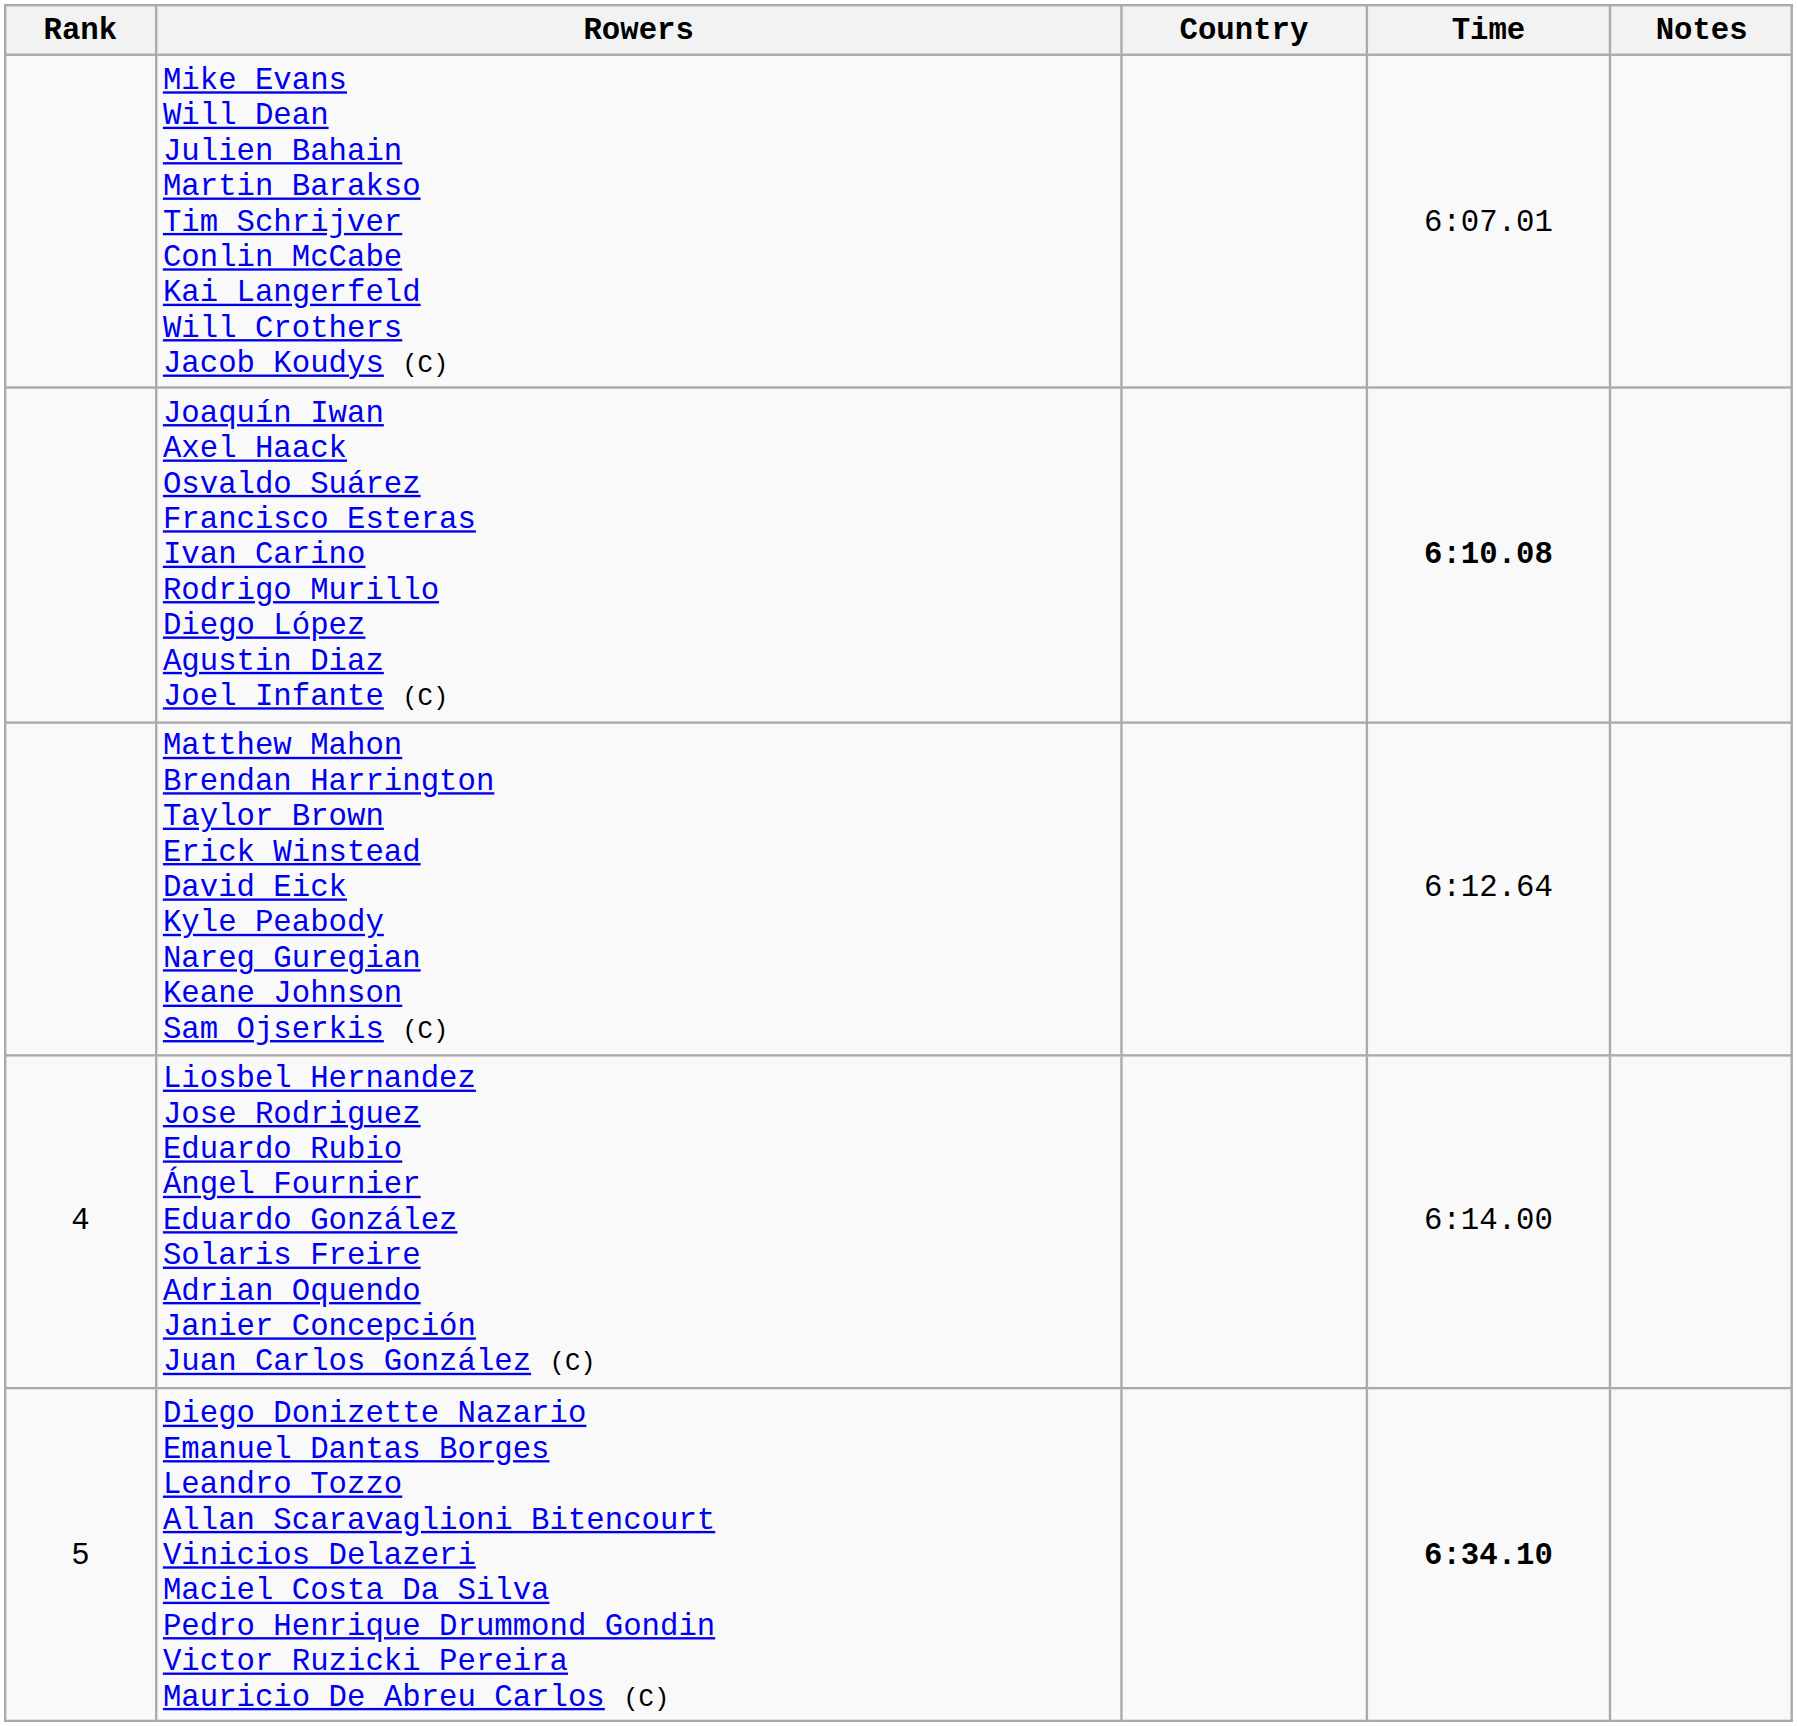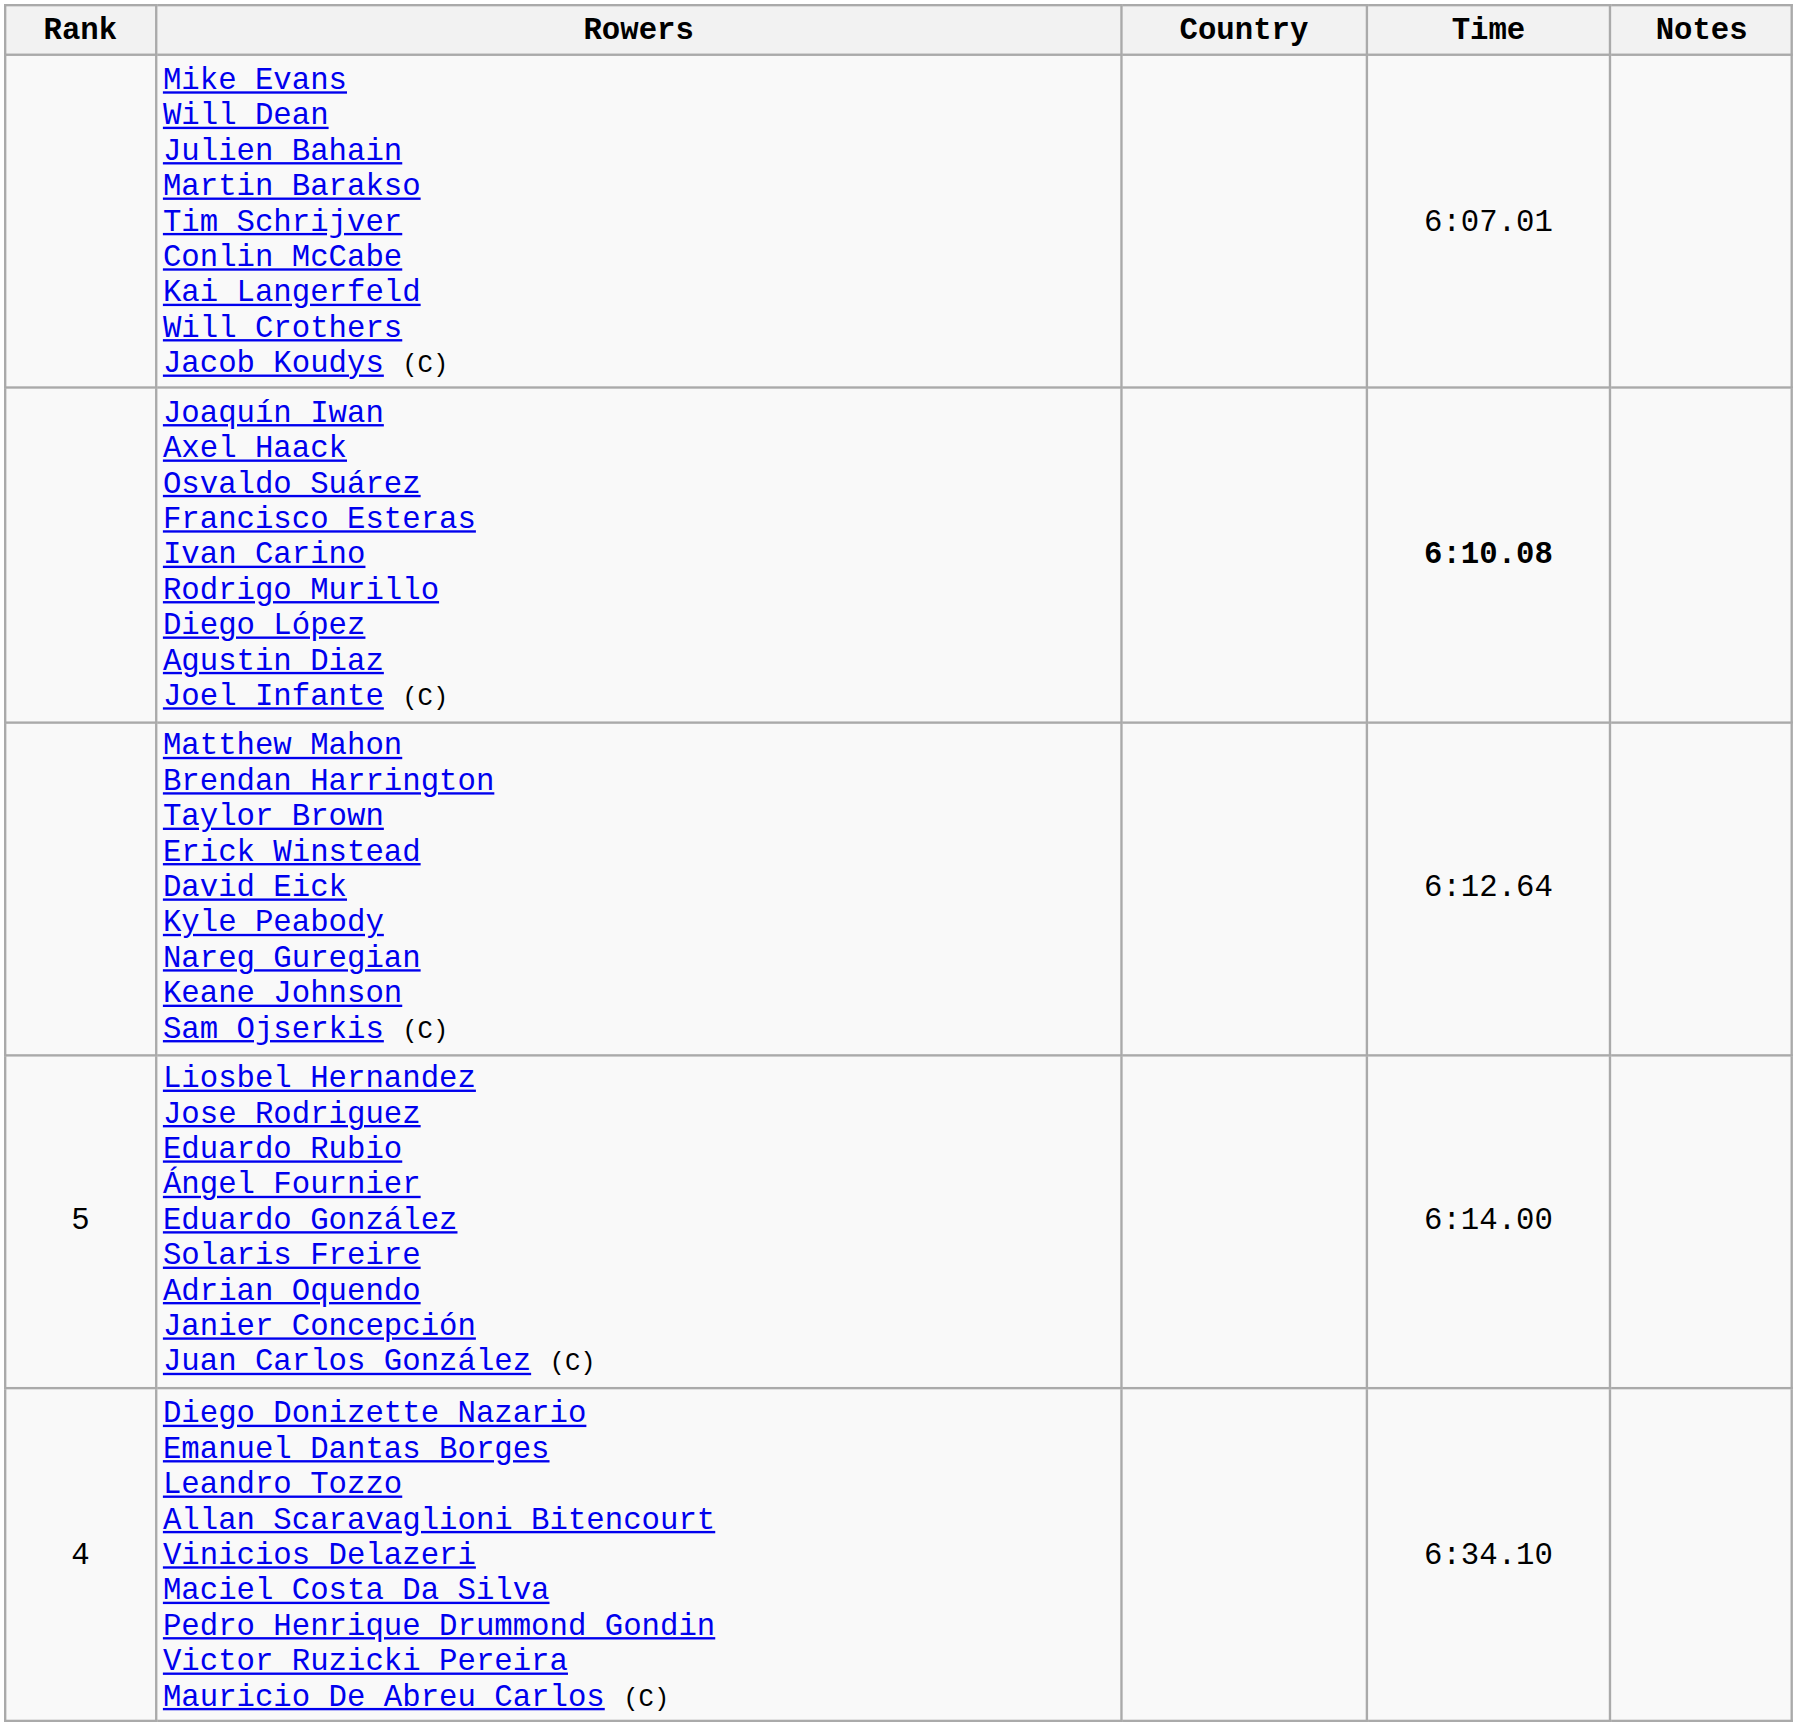(80, 1221) 4 -> (80, 1221) 5
(80, 1555) 5 -> (80, 1555) 4
(1488, 1555) bold -> (1488, 1555) normal
